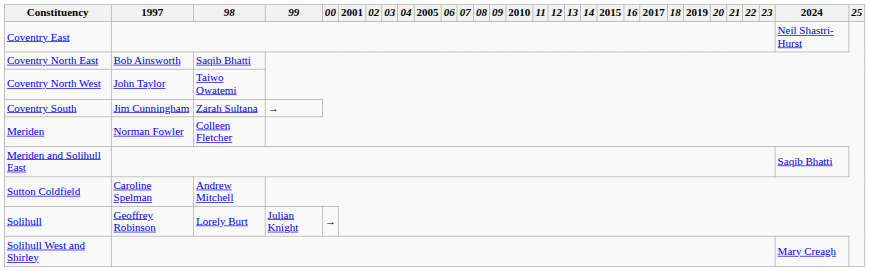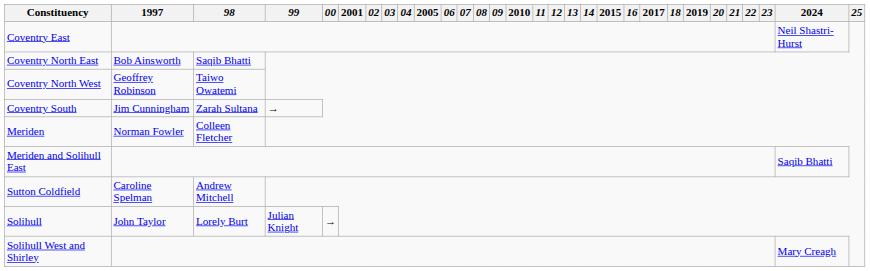(140, 84) John Taylor -> (135, 84) Geoffrey Robinson
(135, 221) Geoffrey Robinson -> (140, 221) John Taylor
